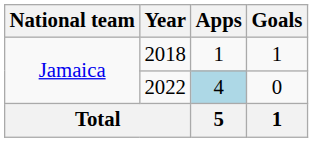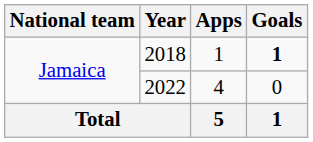(277, 53) normal -> (277, 53) bold
(219, 86) lightblue background -> (219, 86) no background
